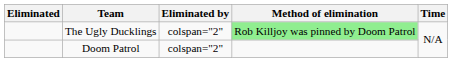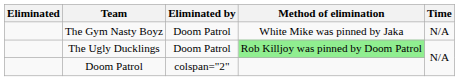+ row: (114, 31)
(195, 31) colspan="2" -> (202, 48) Doom Patrol
